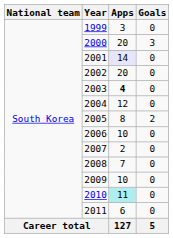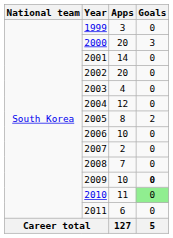(123, 58) lavender background -> (123, 58) no background
(123, 88) bold -> (123, 88) normal
(152, 180) normal -> (152, 180) bold
(123, 195) paleturquoise background -> (123, 195) no background
(152, 195) no background -> (152, 195) lightgreen background
